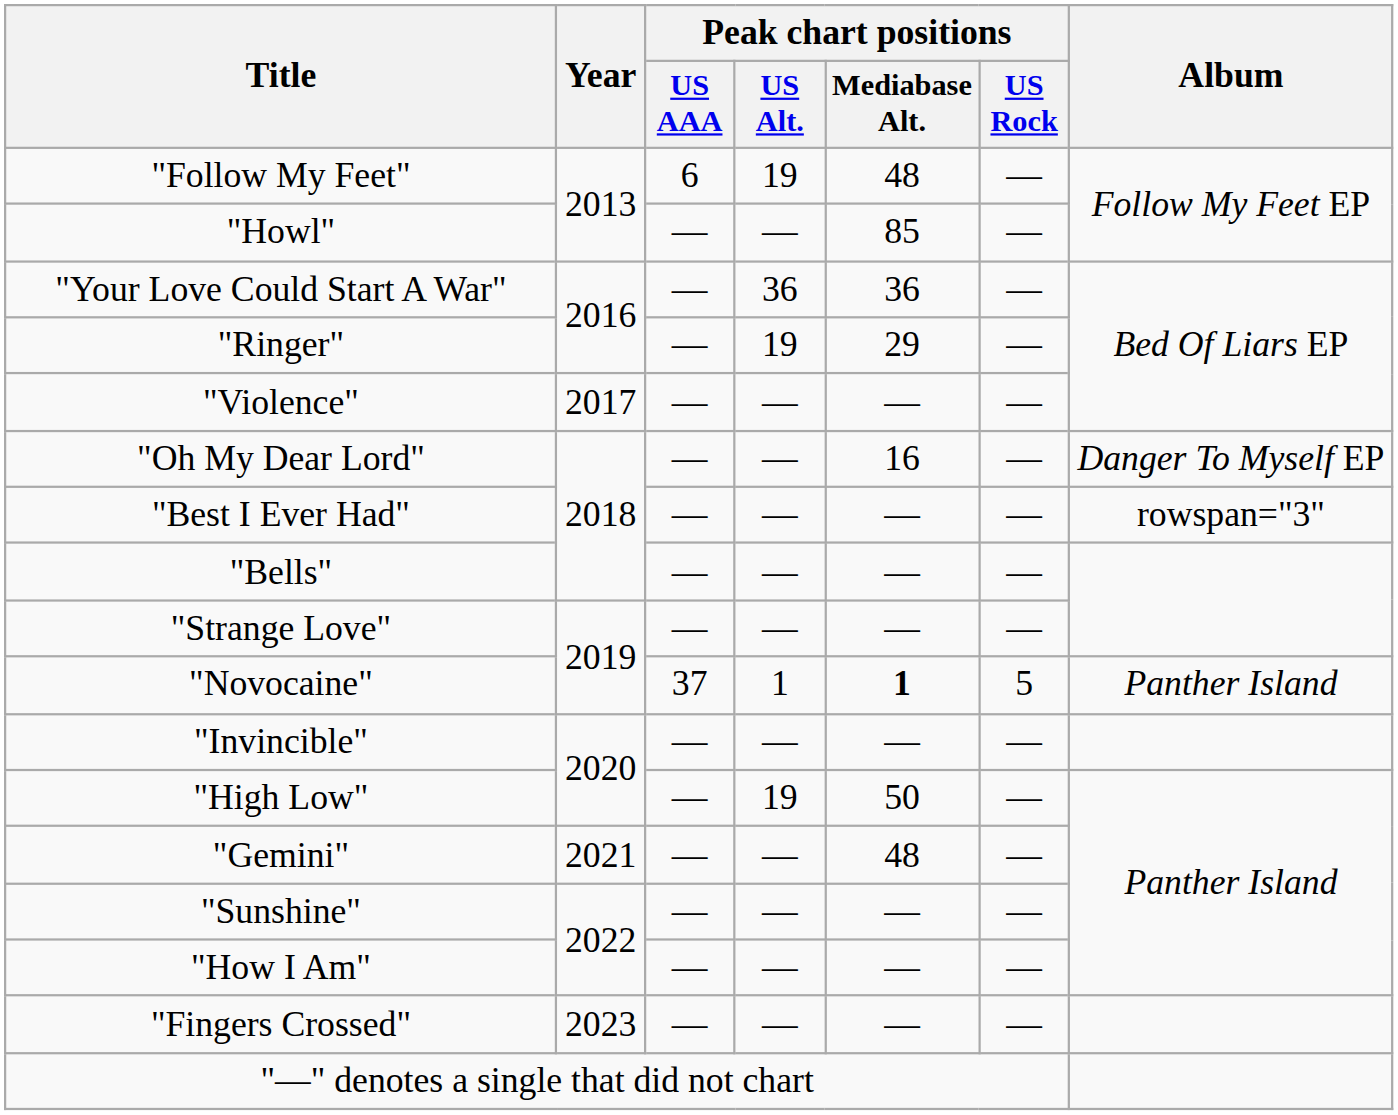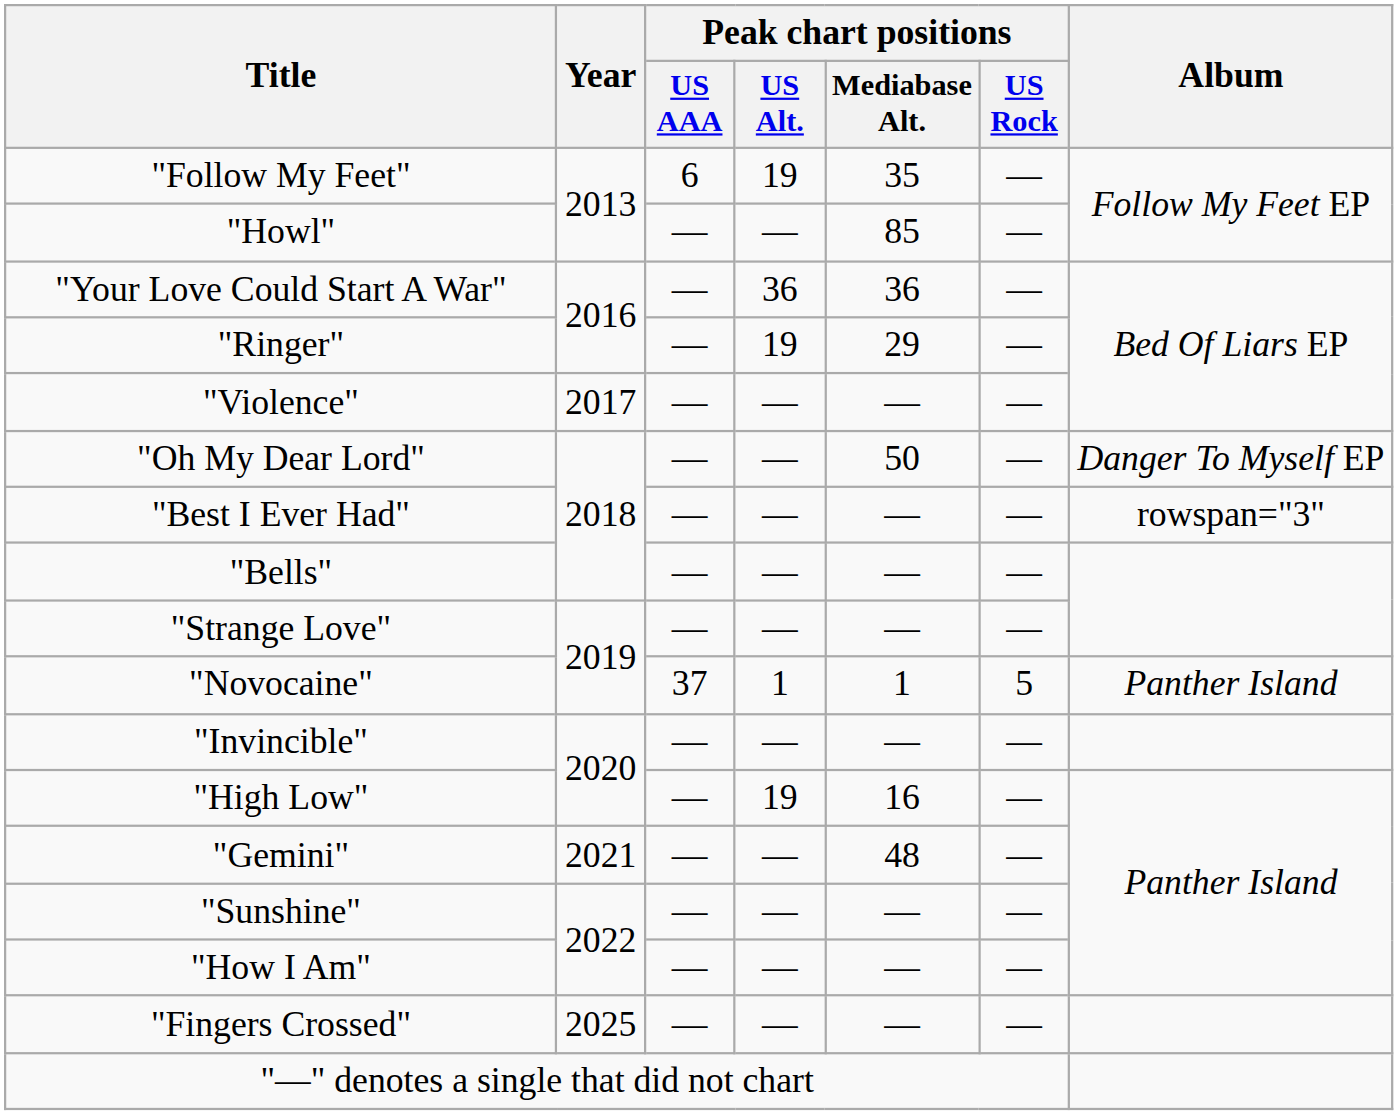(902, 175) 48 -> (902, 175) 35
(902, 458) 16 -> (902, 458) 50
(902, 684) bold -> (902, 684) normal
(902, 797) 50 -> (902, 797) 16
(601, 1023) 2023 -> (601, 1023) 2025
